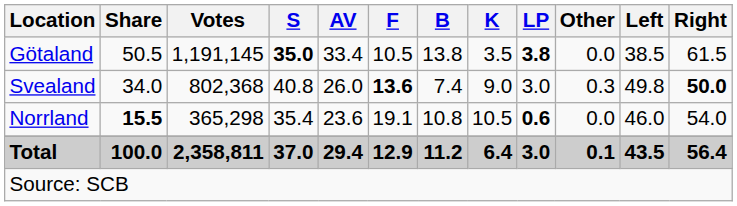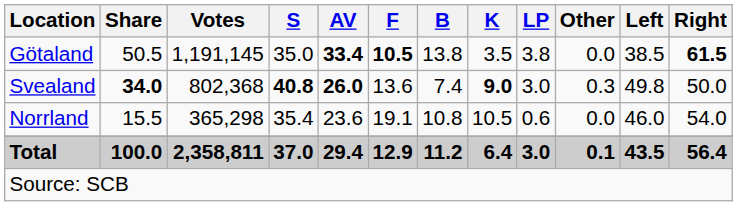(293, 53) bold -> (293, 53) normal
(343, 53) normal -> (343, 53) bold
(393, 53) normal -> (393, 53) bold
(536, 53) bold -> (536, 53) normal
(707, 53) normal -> (707, 53) bold
(142, 86) normal -> (142, 86) bold
(293, 86) normal -> (293, 86) bold
(343, 86) normal -> (343, 86) bold
(393, 86) bold -> (393, 86) normal
(498, 86) normal -> (498, 86) bold
(707, 86) bold -> (707, 86) normal
(142, 119) bold -> (142, 119) normal
(536, 119) bold -> (536, 119) normal
